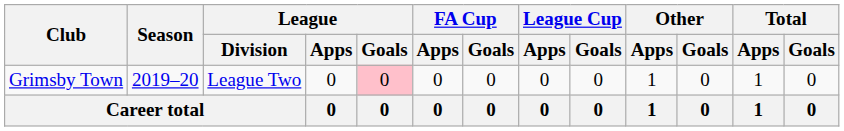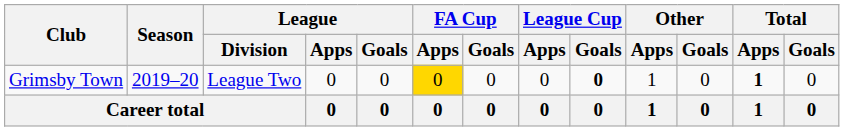(385, 79) pink background -> (385, 79) no background
(438, 79) no background -> (438, 79) gold background
(598, 79) normal -> (598, 79) bold
(758, 79) normal -> (758, 79) bold
